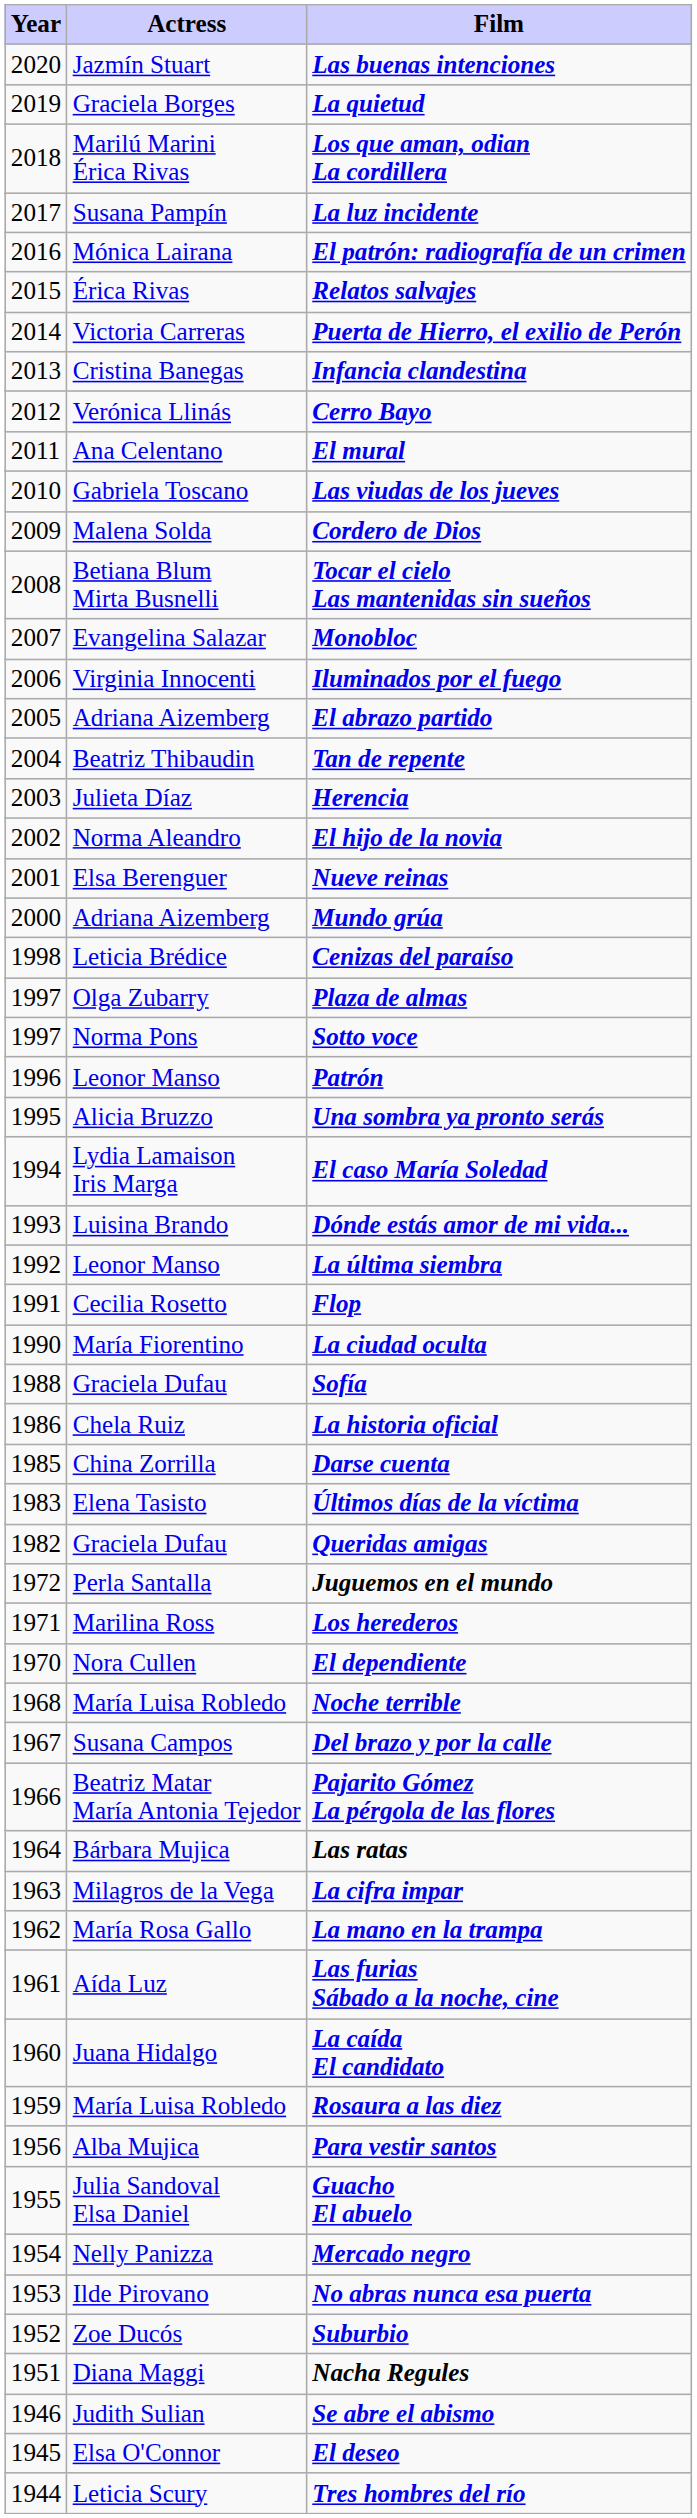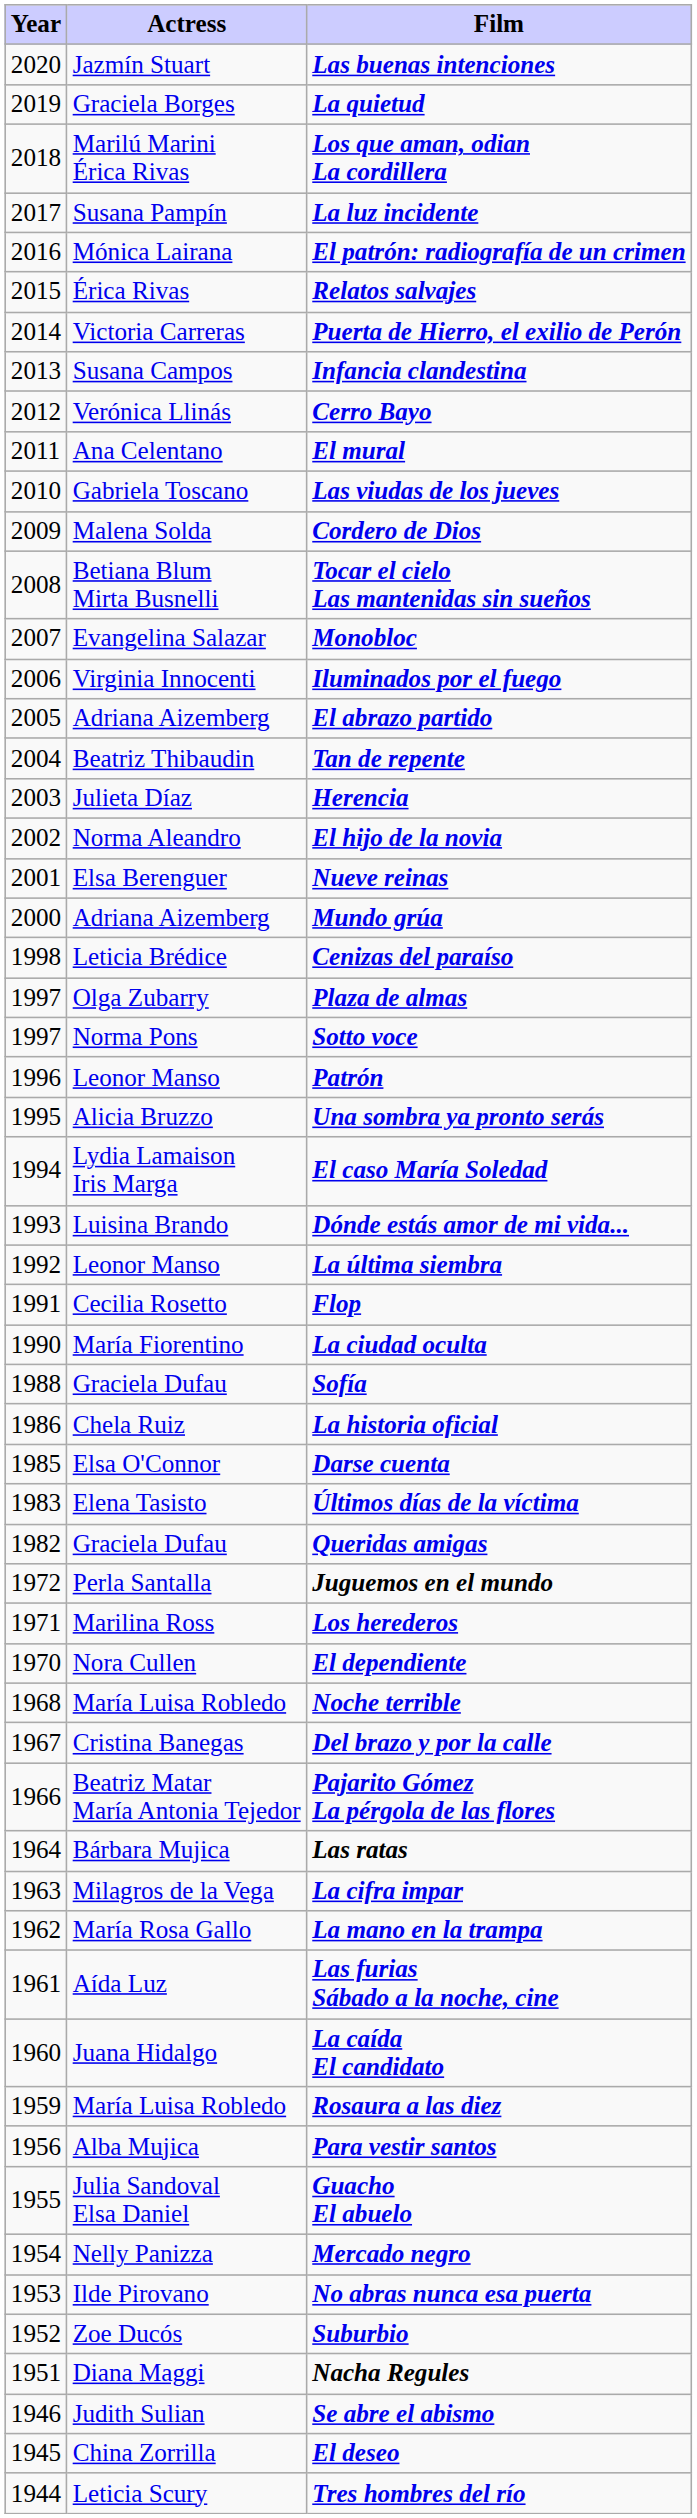(158, 371) Cristina Banegas -> (153, 371) Susana Campos
(144, 1463) China Zorrilla -> (146, 1463) Elsa O'Connor
(153, 1742) Susana Campos -> (158, 1742) Cristina Banegas
(146, 2453) Elsa O'Connor -> (144, 2453) China Zorrilla
